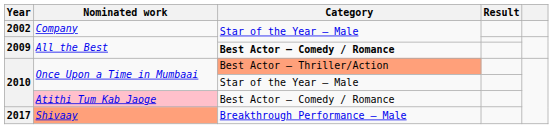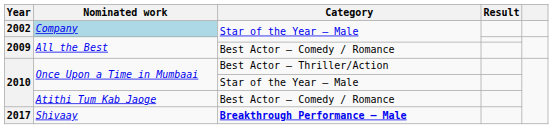(57, 29) no background -> (57, 29) lightblue background
(307, 50) bold -> (307, 50) normal
(304, 66) lightsalmon background -> (304, 66) no background
(96, 99) pink background -> (96, 99) no background
(57, 115) lightsalmon background -> (57, 115) no background
(313, 115) normal -> (313, 115) bold
